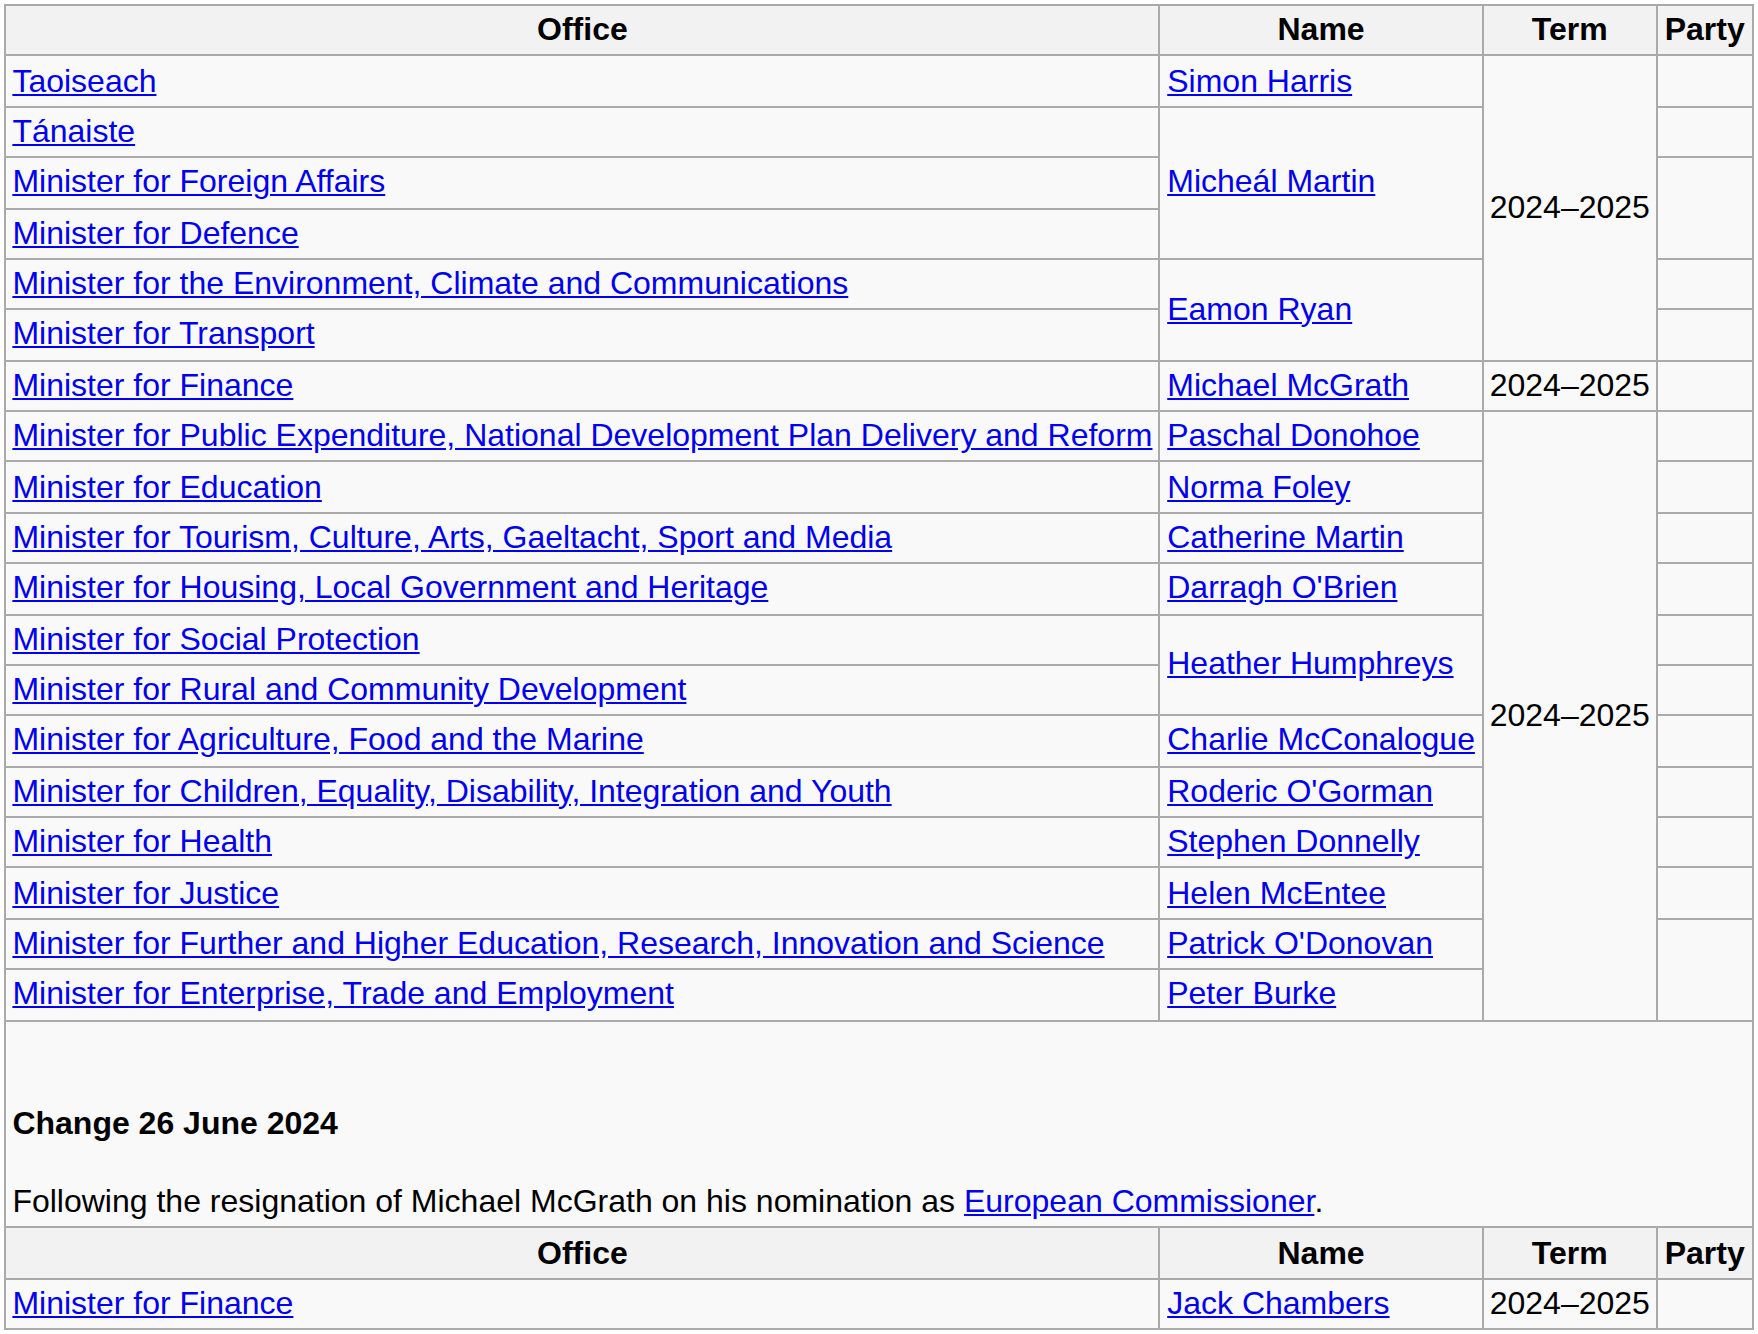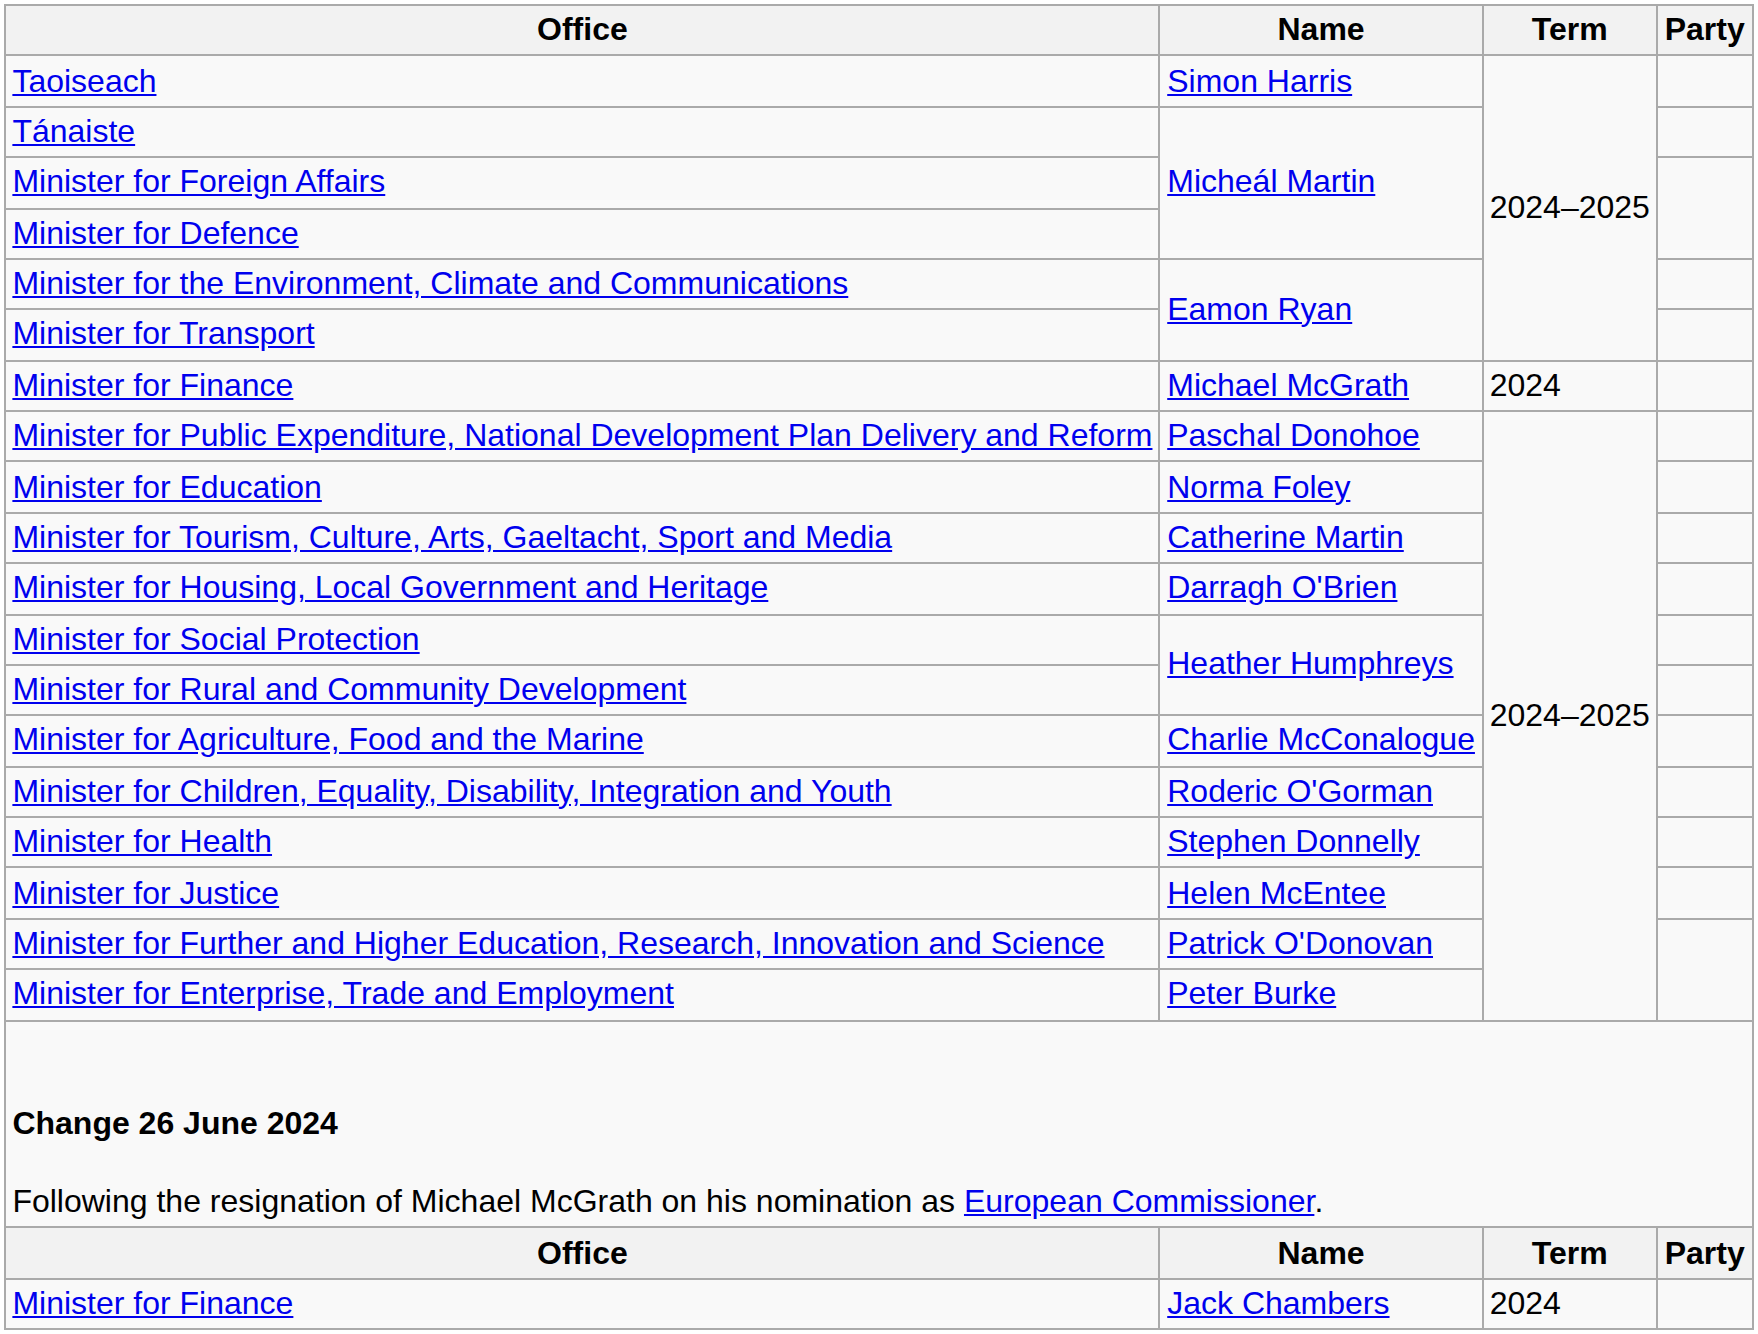(1570, 385) 2024–2025 -> (1525, 385) 2024
(1570, 1303) 2024–2025 -> (1525, 1303) 2024
